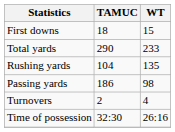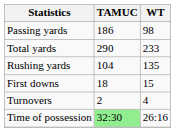rows swapped: (33, 30) <-> (37, 83)
(109, 118) no background -> (109, 118) lightgreen background
